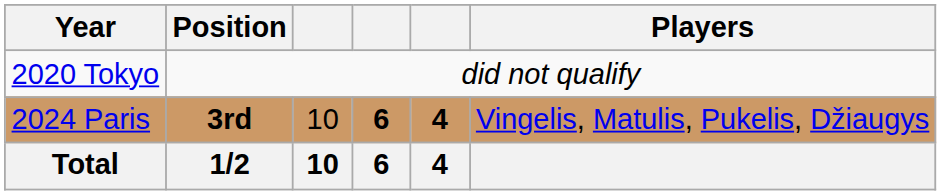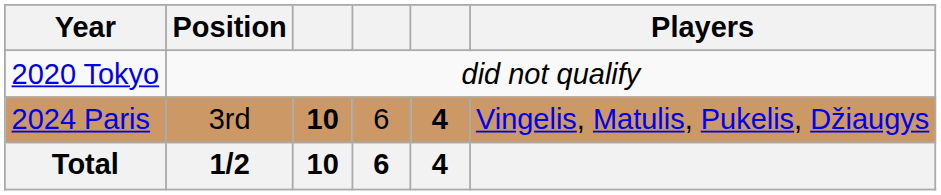(230, 119) bold -> (230, 119) normal
(323, 119) normal -> (323, 119) bold
(381, 119) bold -> (381, 119) normal
